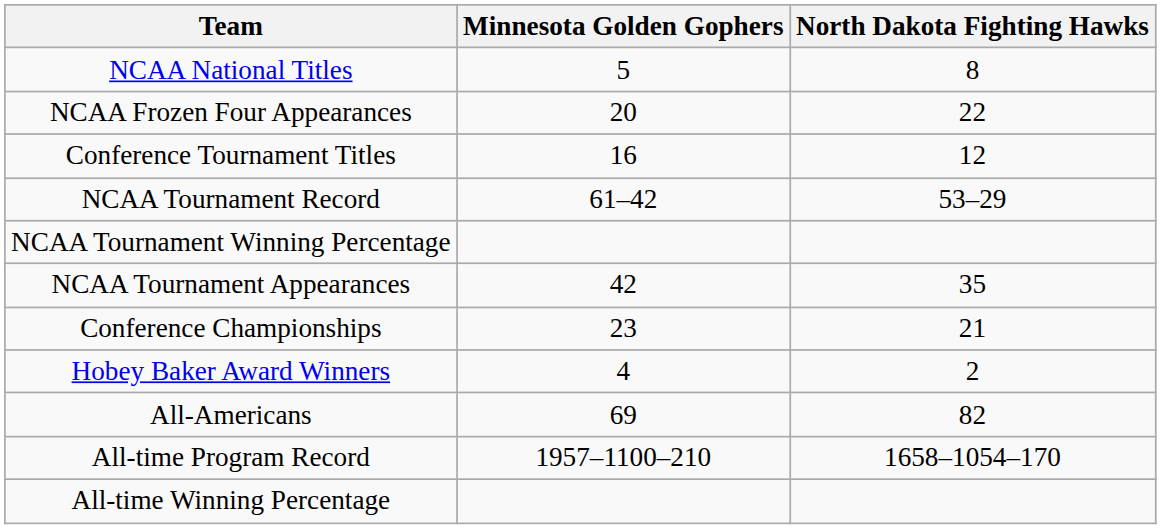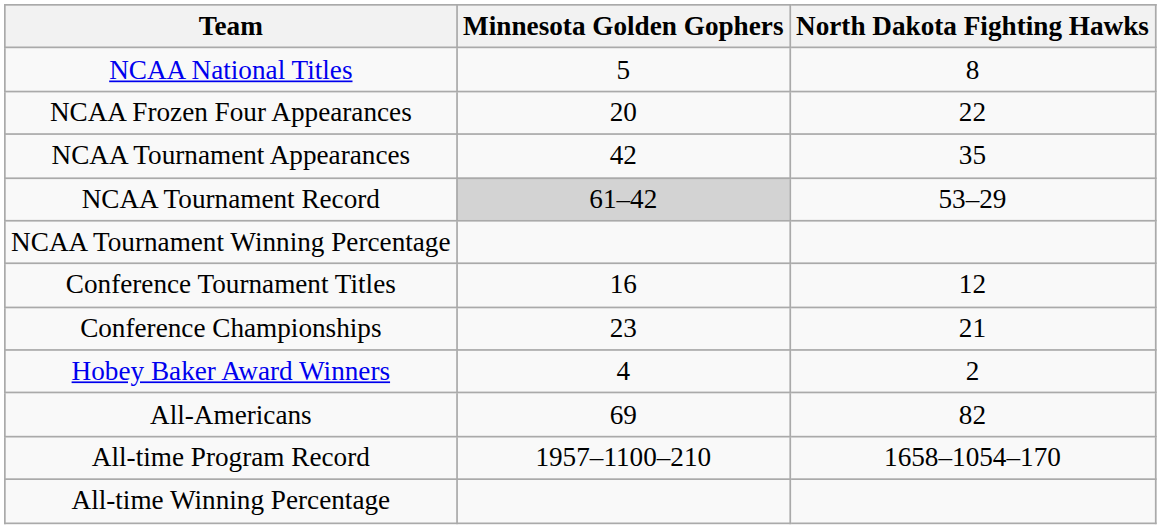rows swapped: (231, 284) <-> (231, 155)
(623, 198) no background -> (623, 198) lightgrey background
